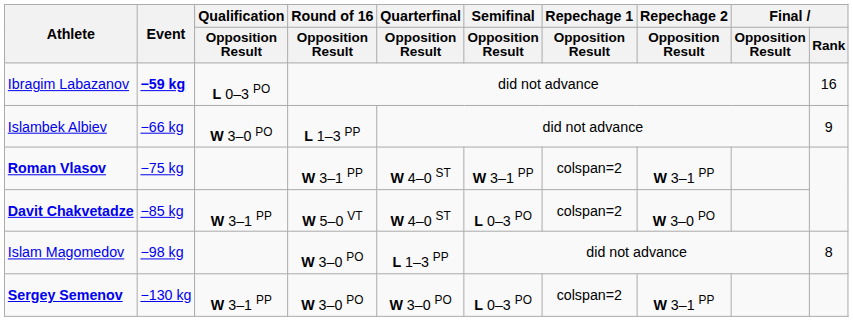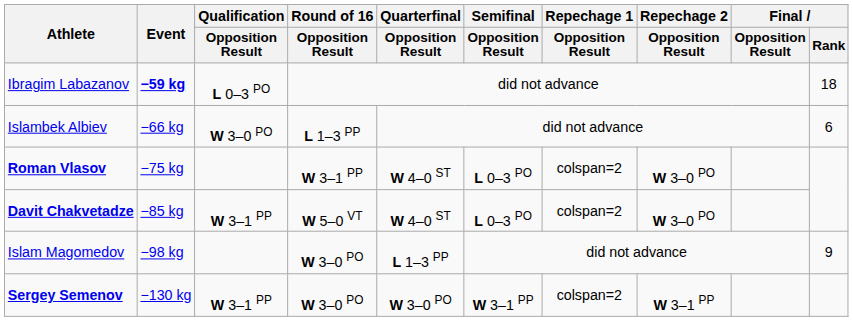(829, 85) 16 -> (829, 85) 18
(829, 127) 9 -> (829, 127) 6
(503, 177) W 3–1 PP -> (503, 177) L 0–3 PO
(684, 177) W 3–1 PP -> (684, 177) W 3–0 PO
(829, 253) 8 -> (829, 253) 9
(503, 303) L 0–3 PO -> (503, 303) W 3–1 PP
